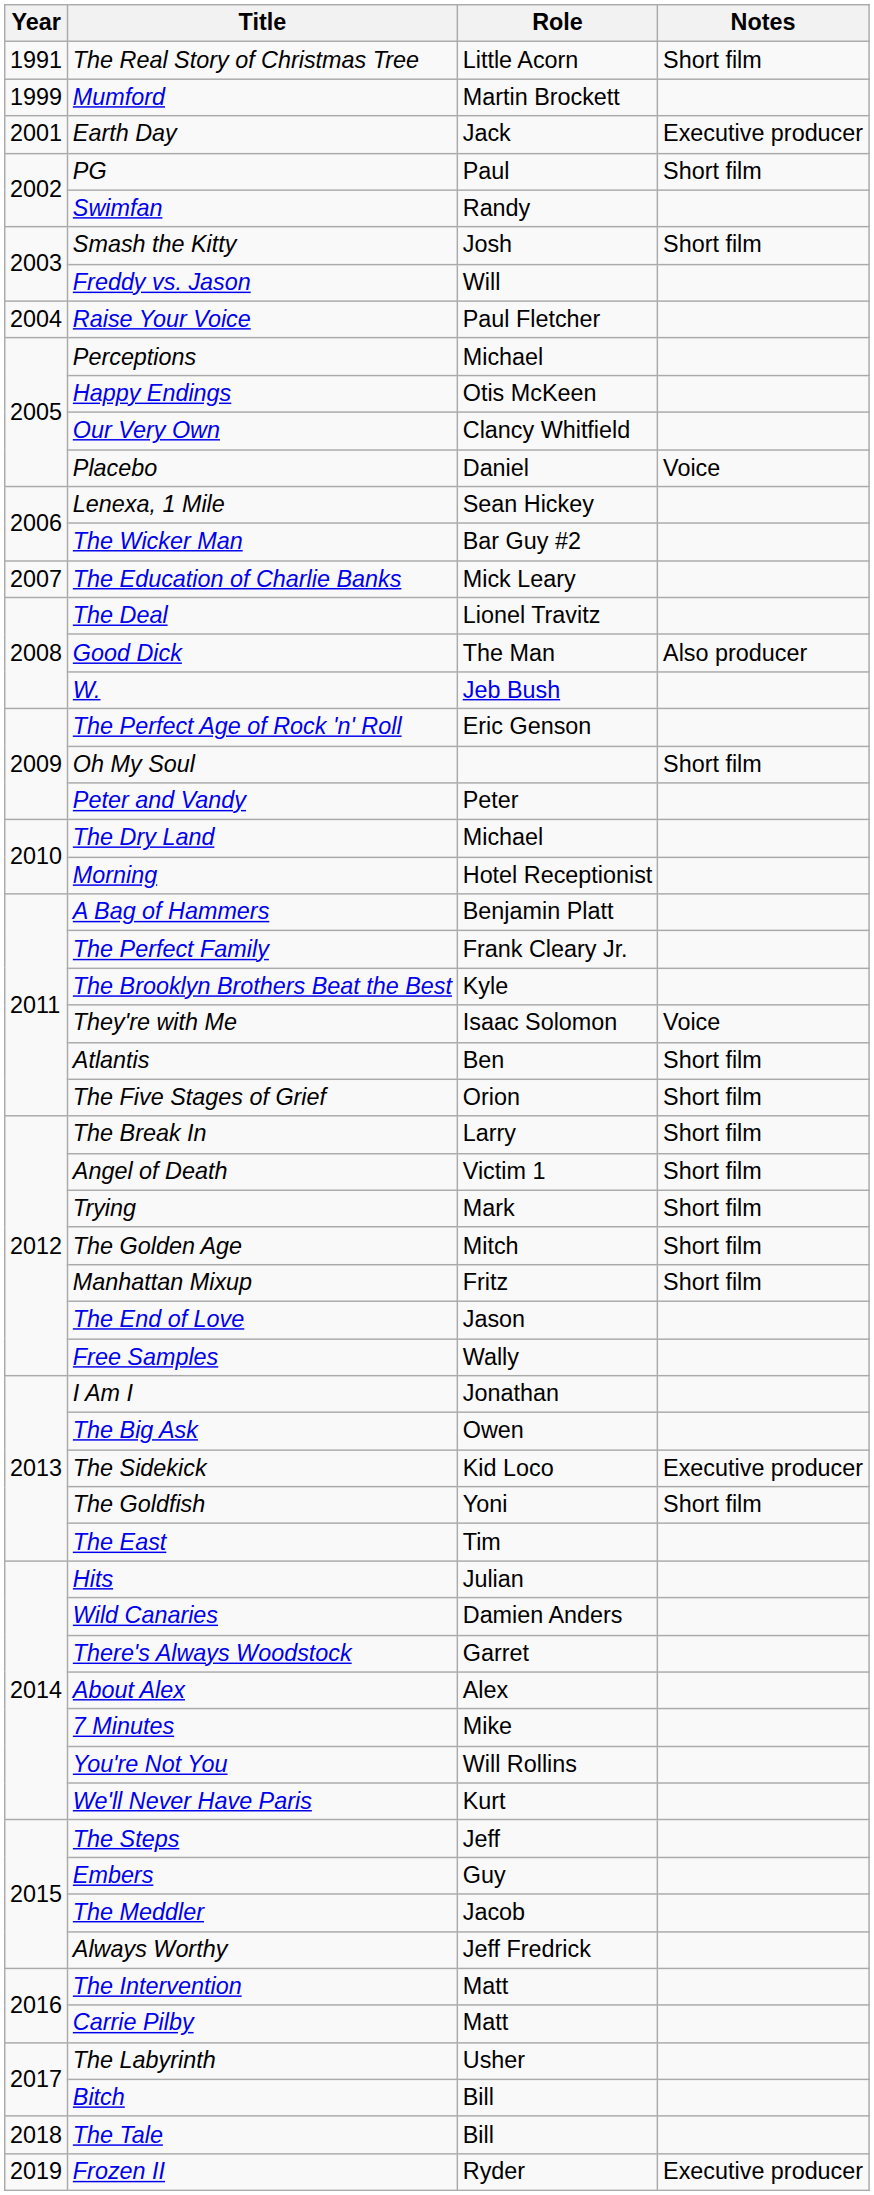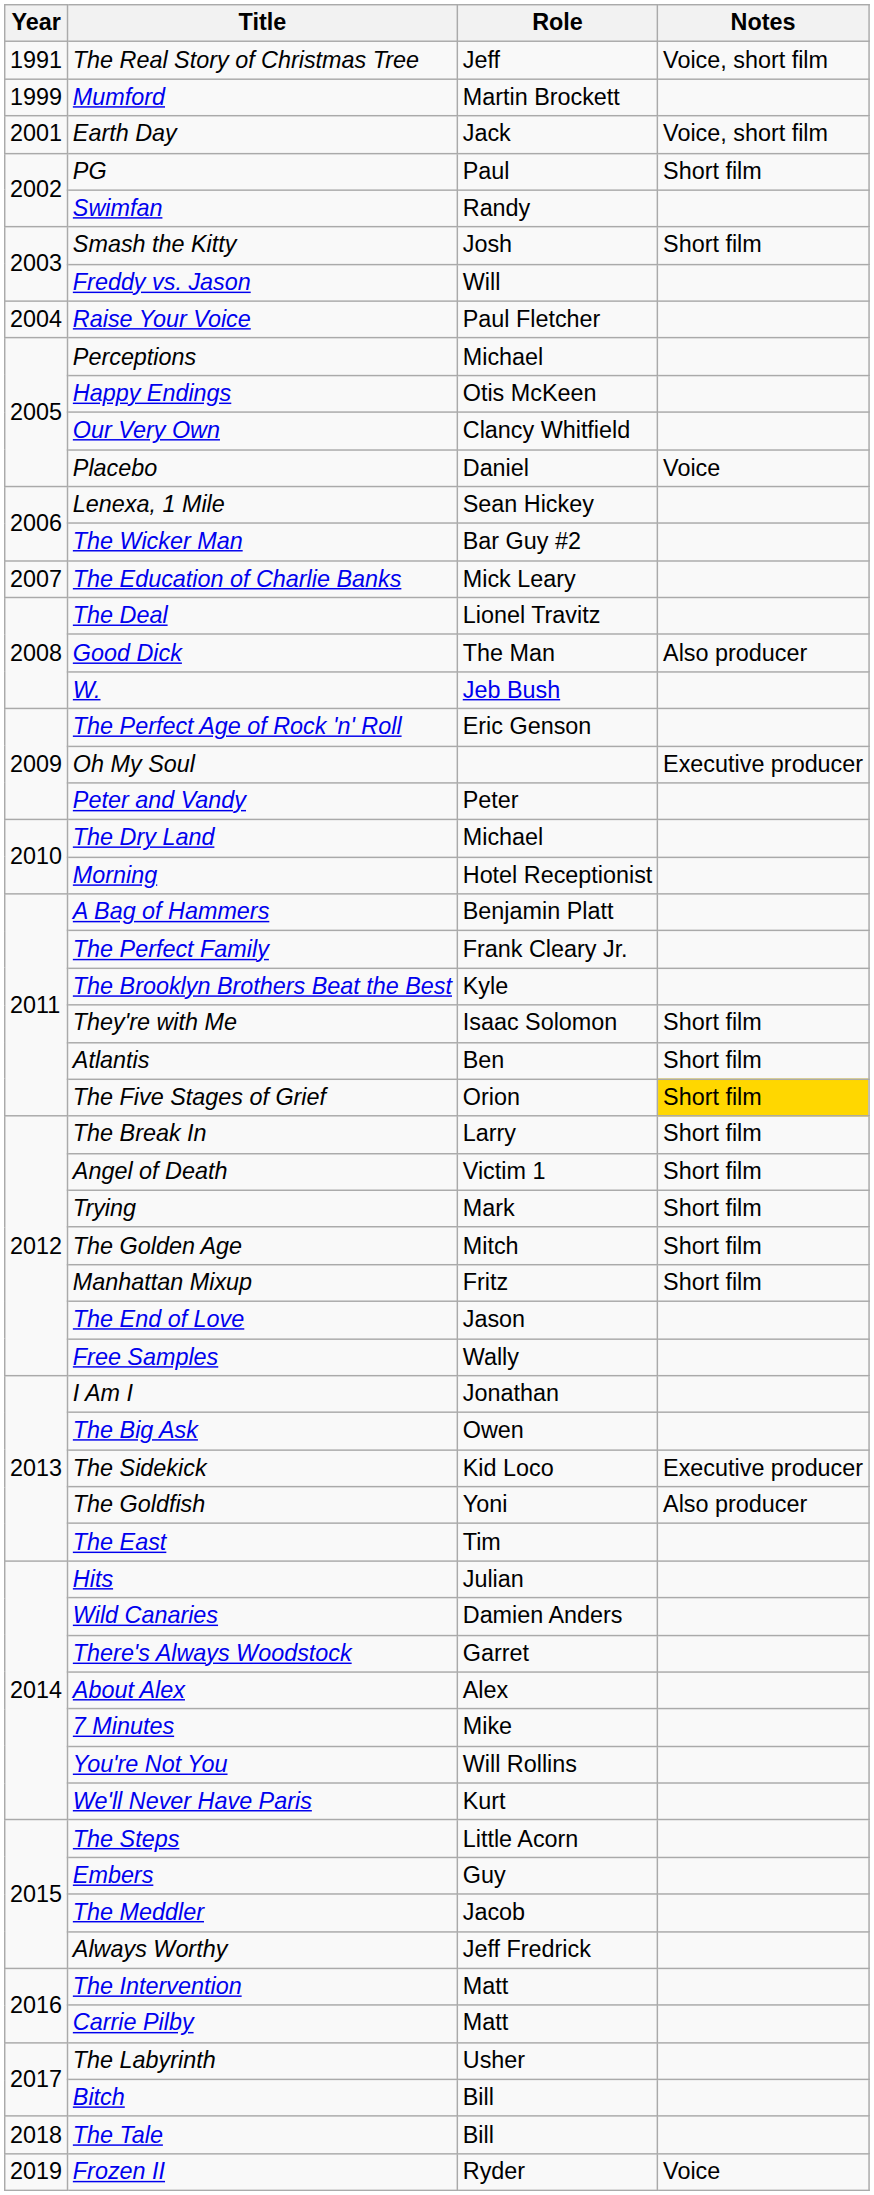(521, 60) Little Acorn -> (481, 60) Jeff
(712, 60) Short film -> (746, 60) Voice, short film
(763, 134) Executive producer -> (746, 134) Voice, short film
(712, 763) Short film -> (763, 763) Executive producer
(692, 1023) Voice -> (712, 1023) Short film
(712, 1097) no background -> (712, 1097) gold background
(712, 1504) Short film -> (735, 1504) Also producer
(481, 1838) Jeff -> (521, 1838) Little Acorn
(763, 2171) Executive producer -> (692, 2171) Voice
